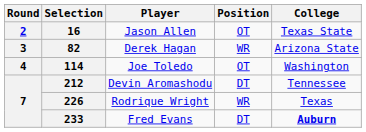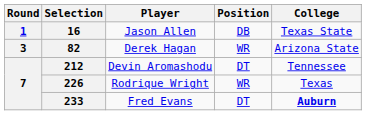(23, 31) 2 -> (23, 31) 1
(243, 31) OT -> (243, 31) DB
- row: (74, 66)
